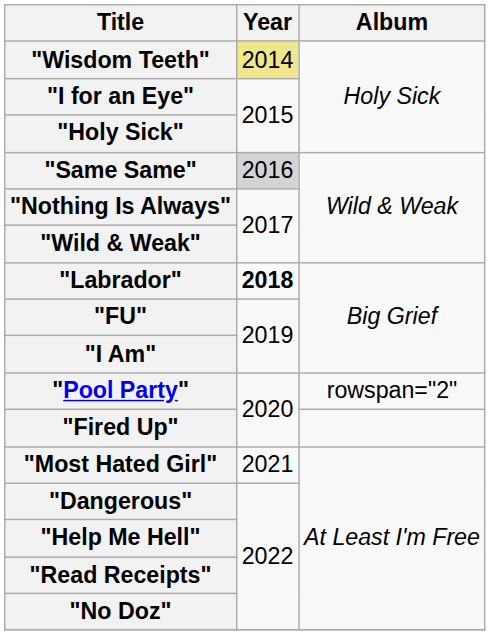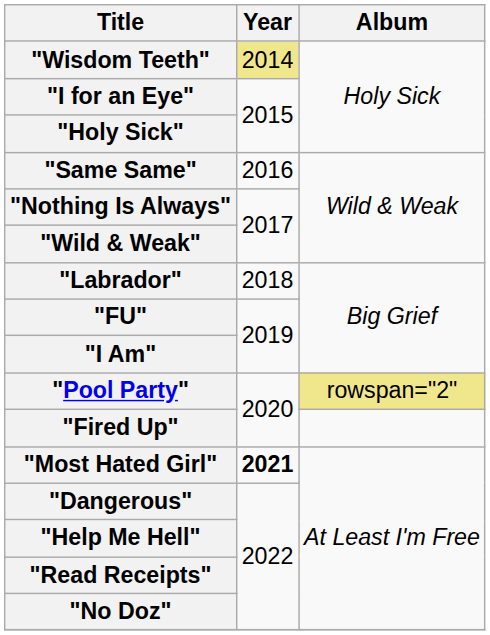(268, 170) lightgrey background -> (268, 170) no background
(268, 280) bold -> (268, 280) normal
(392, 390) no background -> (392, 390) khaki background
(268, 464) normal -> (268, 464) bold
